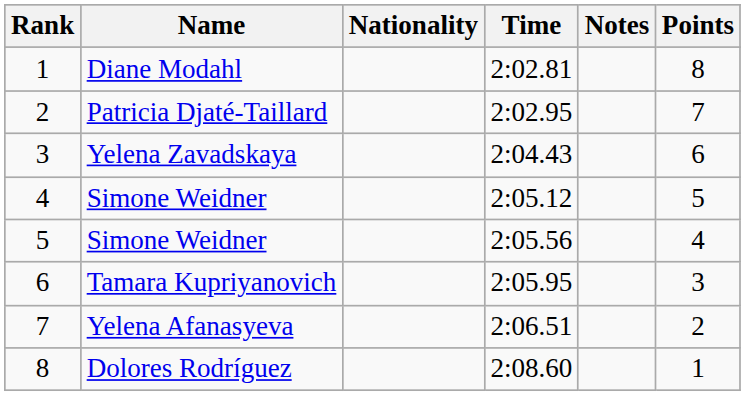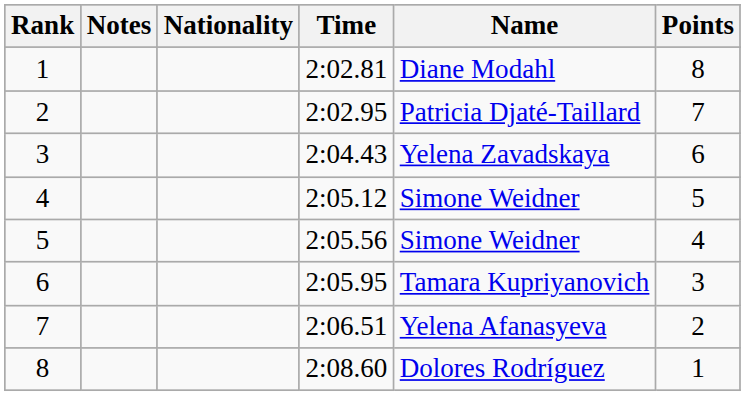columns swapped: (211, 25) <-> (617, 25)
